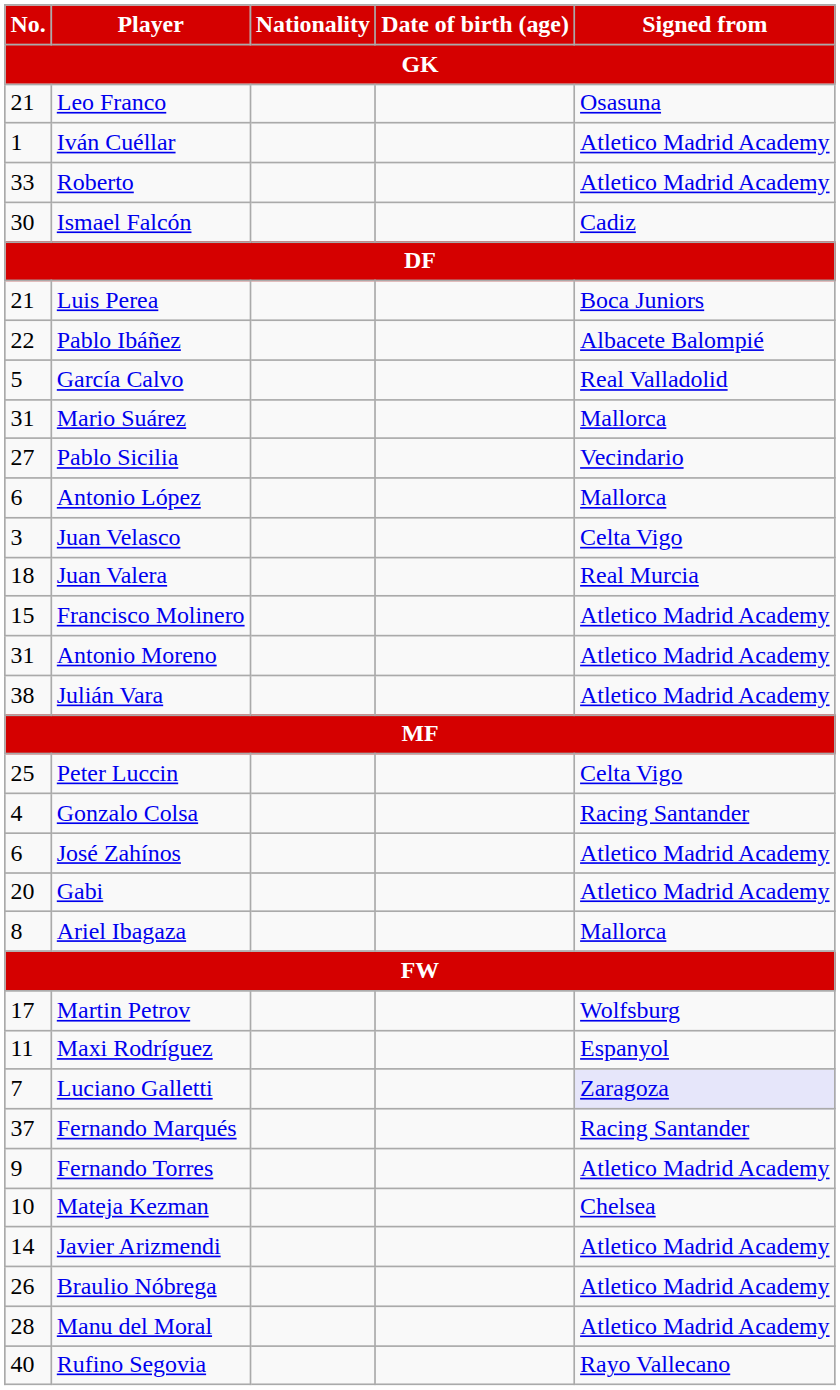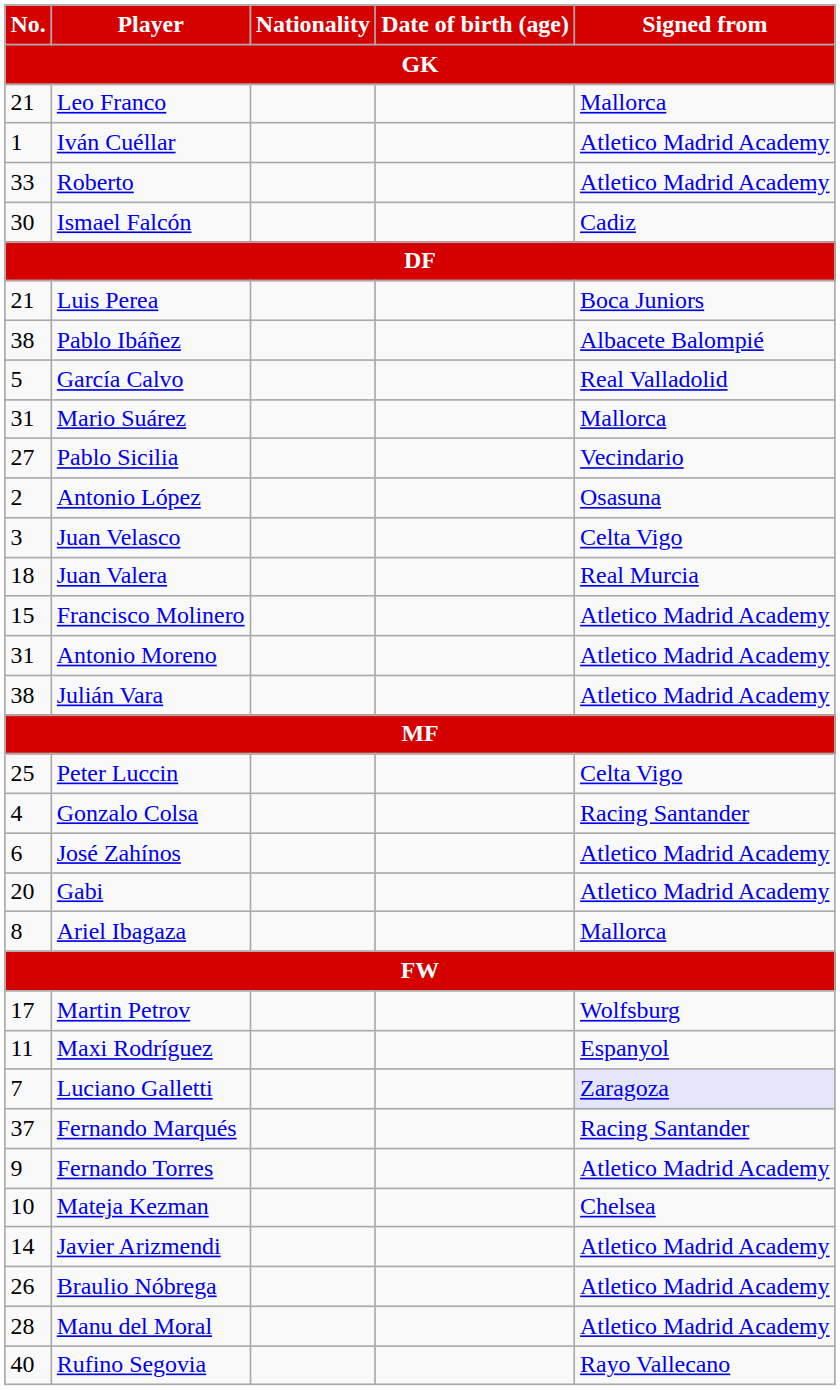(621, 103) Osasuna -> (623, 103) Mallorca
(22, 340) 22 -> (22, 340) 38
(16, 497) 6 -> (16, 497) 2
(623, 497) Mallorca -> (621, 497) Osasuna
